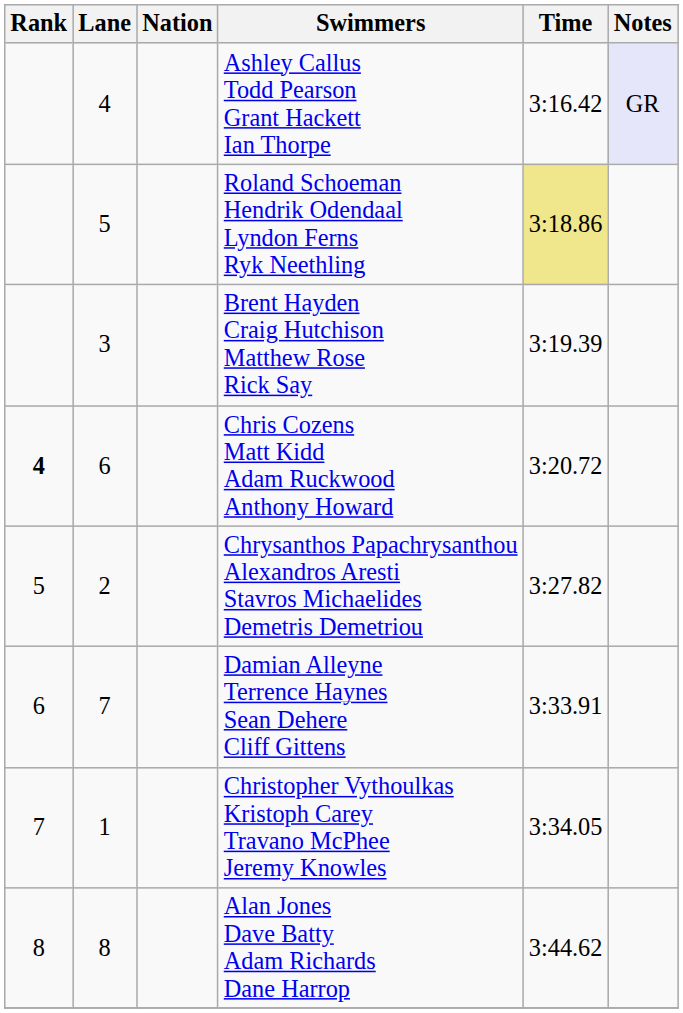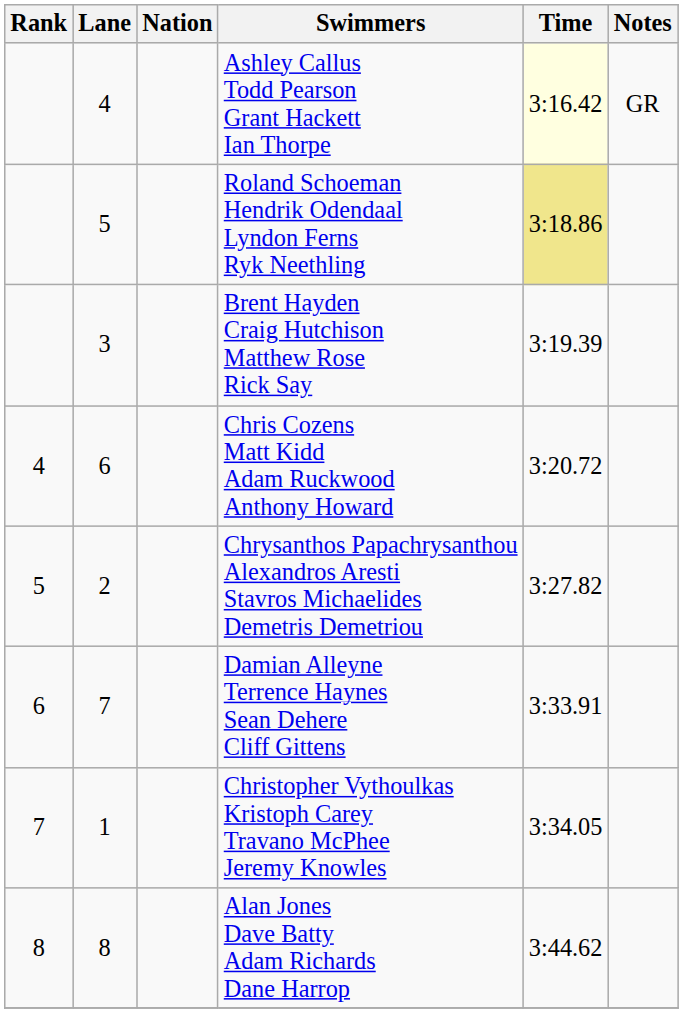(566, 103) no background -> (566, 103) lightyellow background
(643, 103) lavender background -> (643, 103) no background
(39, 465) bold -> (39, 465) normal
